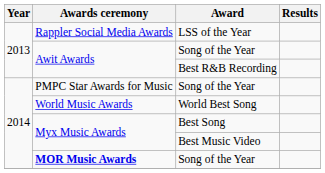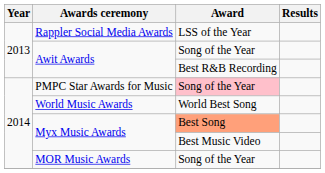(217, 86) no background -> (217, 86) pink background
(202, 123) no background -> (202, 123) lightsalmon background
(86, 159) bold -> (83, 159) normal
